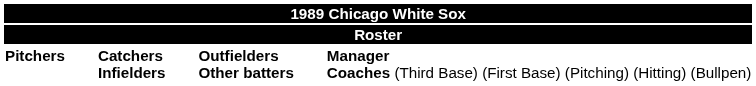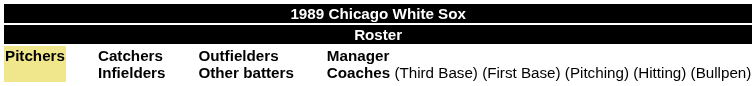(35, 56) no background -> (35, 56) khaki background
